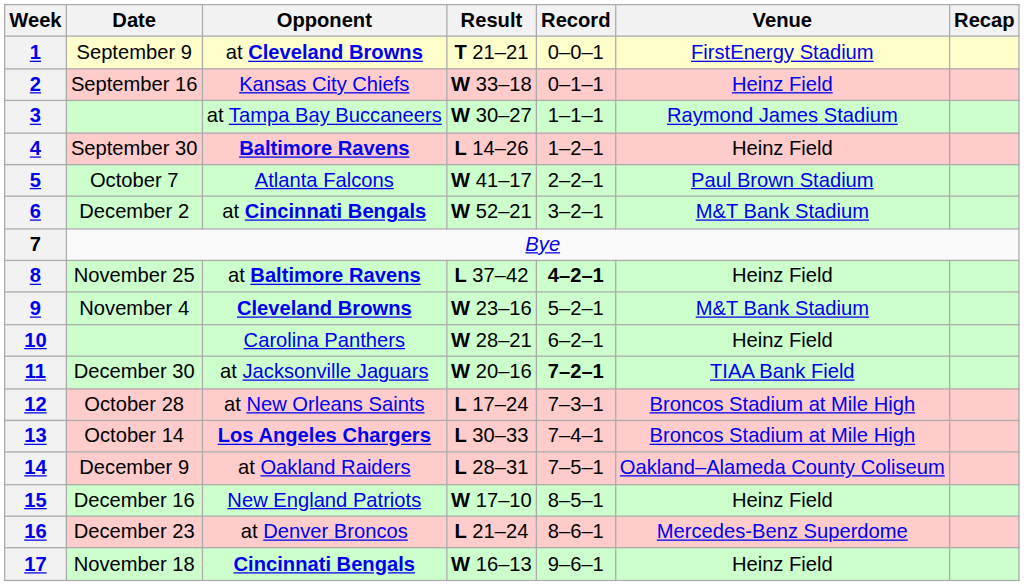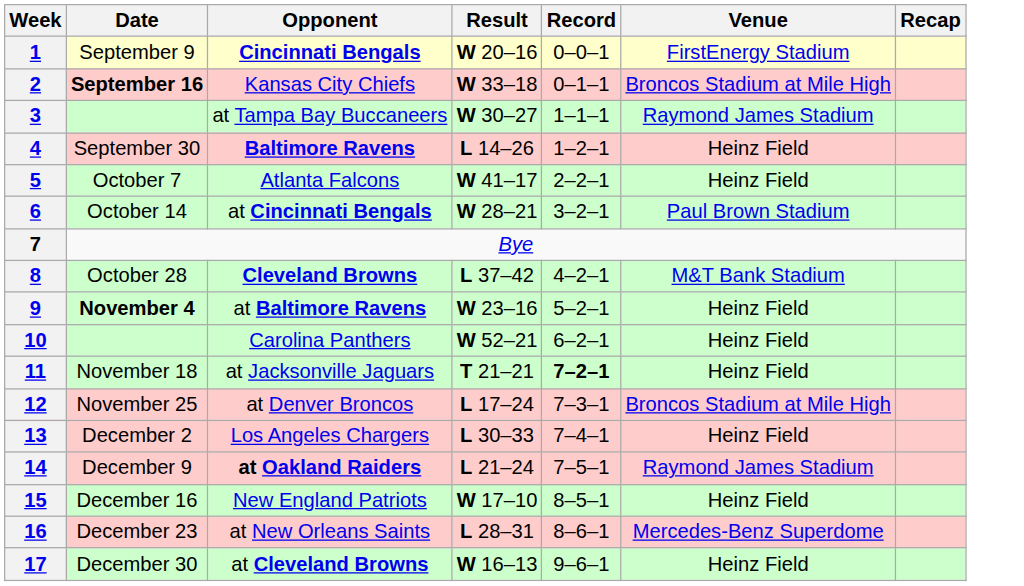(324, 52) at Cleveland Browns -> (330, 52) Cincinnati Bengals
(491, 52) T 21–21 -> (497, 52) W 20–16
(134, 84) normal -> (137, 84) bold
(782, 84) Heinz Field -> (758, 84) Broncos Stadium at Mile High
(782, 180) Paul Brown Stadium -> (758, 180) Heinz Field
(134, 212) December 2 -> (137, 212) October 14
(491, 212) W 52–21 -> (497, 212) W 28–21
(782, 212) M&T Bank Stadium -> (758, 212) Paul Brown Stadium
(134, 276) November 25 -> (137, 276) October 28
(324, 276) at Baltimore Ravens -> (330, 276) Cleveland Browns
(576, 276) bold -> (581, 276) normal
(782, 276) Heinz Field -> (758, 276) M&T Bank Stadium
(134, 308) normal -> (137, 308) bold
(324, 308) Cleveland Browns -> (330, 308) at Baltimore Ravens
(782, 308) M&T Bank Stadium -> (758, 308) Heinz Field
(491, 340) W 28–21 -> (497, 340) W 52–21
(134, 372) December 30 -> (137, 372) November 18
(491, 372) W 20–16 -> (497, 372) T 21–21
(782, 372) TIAA Bank Field -> (758, 372) Heinz Field
(134, 404) October 28 -> (137, 404) November 25
(324, 404) at New Orleans Saints -> (330, 404) at Denver Broncos
(134, 436) October 14 -> (137, 436) December 2
(324, 436) bold -> (330, 436) normal
(782, 436) Broncos Stadium at Mile High -> (758, 436) Heinz Field
(324, 468) normal -> (330, 468) bold
(491, 468) L 28–31 -> (497, 468) L 21–24
(782, 468) Oakland–Alameda County Coliseum -> (758, 468) Raymond James Stadium
(324, 532) at Denver Broncos -> (330, 532) at New Orleans Saints
(491, 532) L 21–24 -> (497, 532) L 28–31
(134, 564) November 18 -> (137, 564) December 30
(324, 564) Cincinnati Bengals -> (330, 564) at Cleveland Browns
